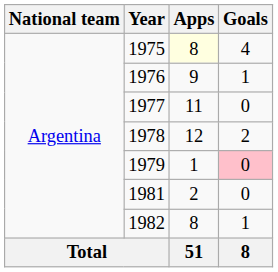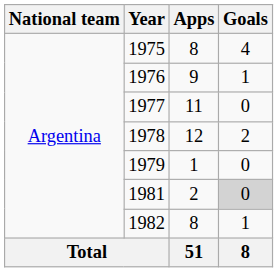(194, 48) lightyellow background -> (194, 48) no background
(245, 164) pink background -> (245, 164) no background
(245, 194) no background -> (245, 194) lightgrey background
